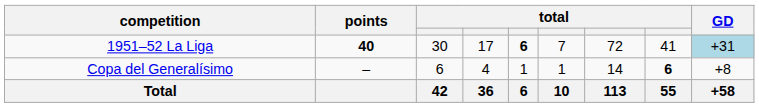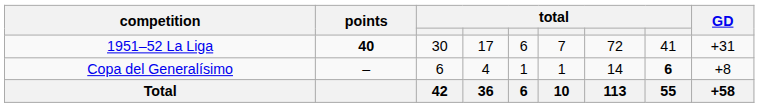(524, 46) bold -> (524, 46) normal
(723, 46) lightblue background -> (723, 46) no background
